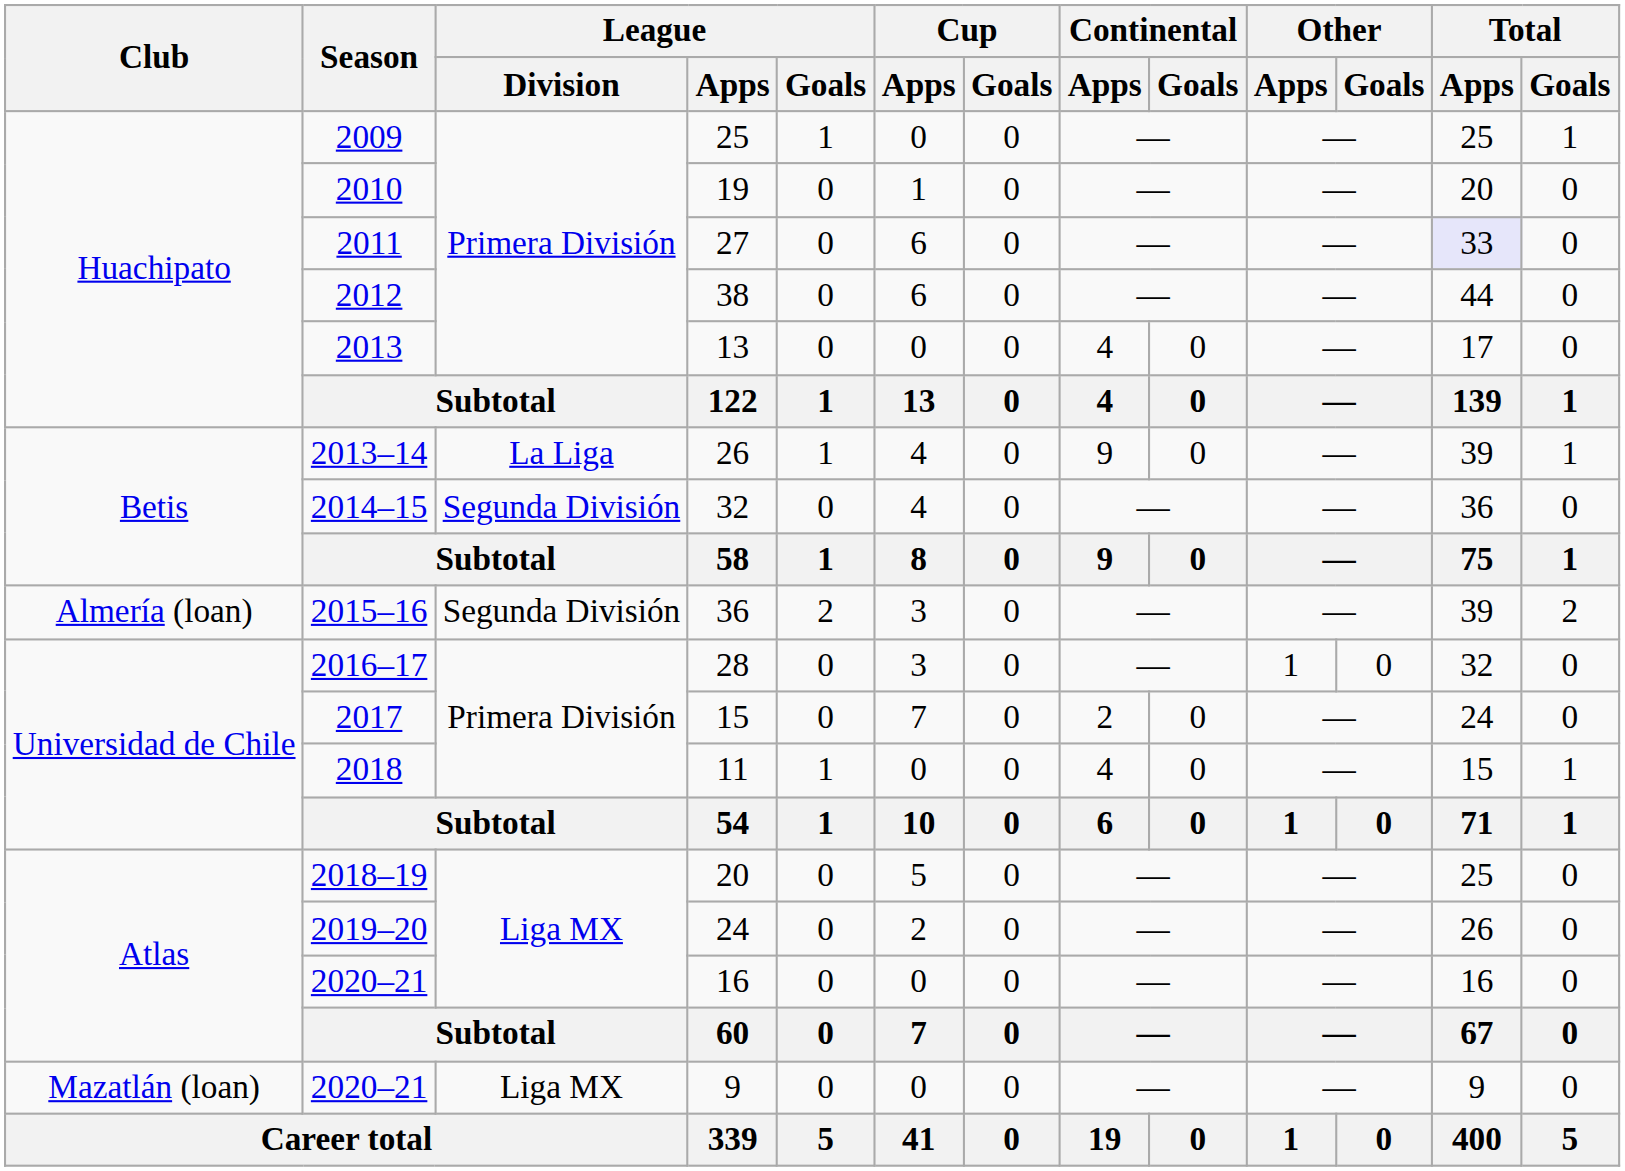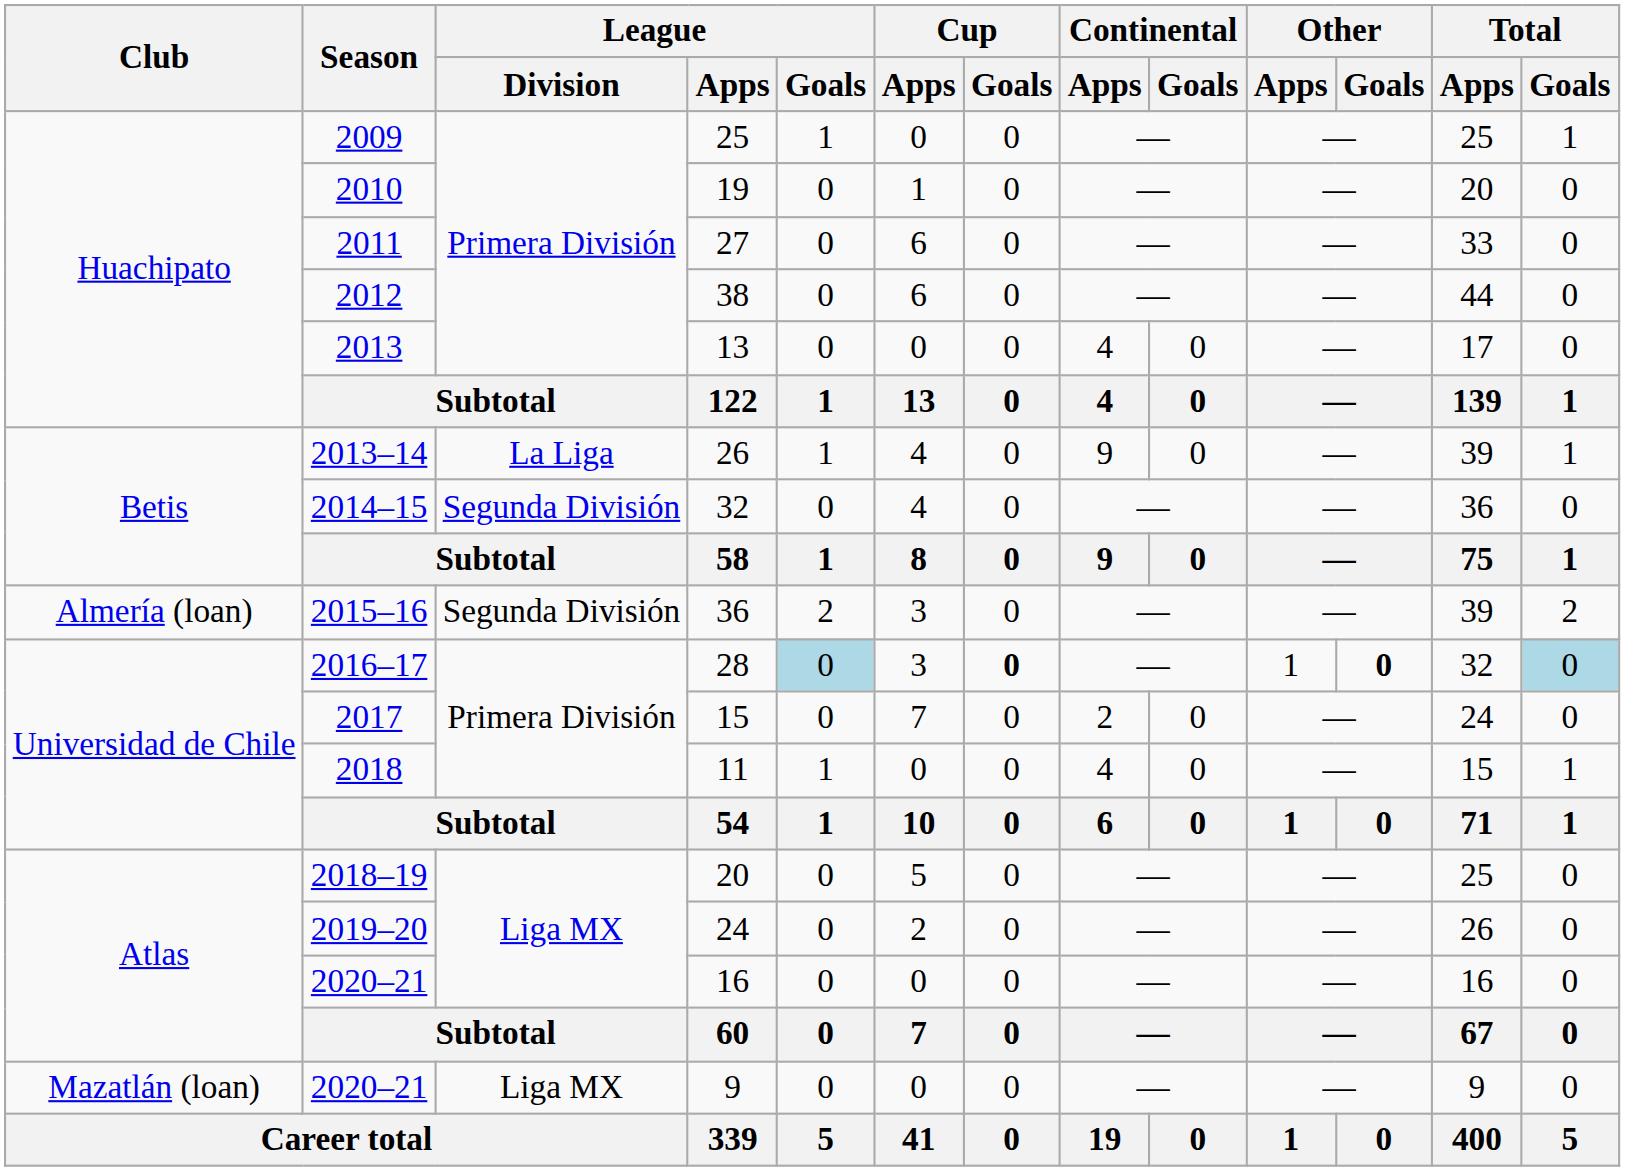(1477, 242) lavender background -> (1477, 242) no background
(826, 664) no background -> (826, 664) lightblue background
(1012, 664) normal -> (1012, 664) bold
(1384, 664) normal -> (1384, 664) bold
(1570, 664) no background -> (1570, 664) lightblue background
